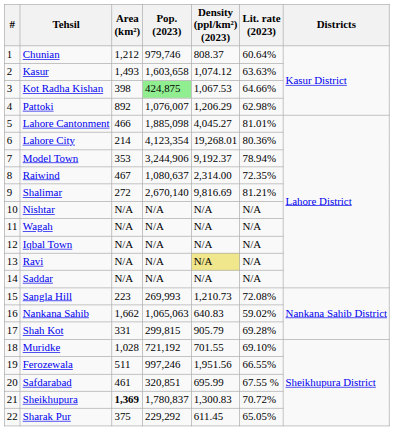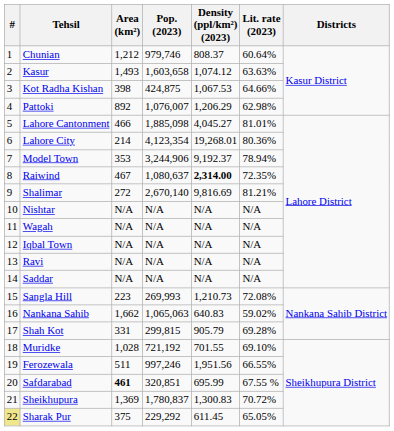(163, 89) lightgreen background -> (163, 89) no background
(213, 175) normal -> (213, 175) bold
(203, 261) khaki background -> (203, 261) no background
(123, 382) normal -> (123, 382) bold
(127, 399) bold -> (127, 399) normal
(12, 417) no background -> (12, 417) khaki background
